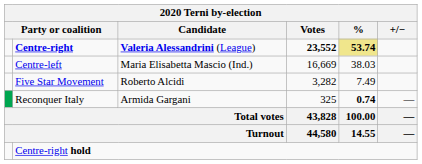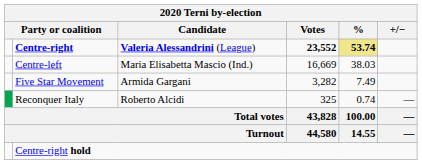(152, 81) Roberto Alcidi -> (156, 81) Armida Gargani
(156, 98) Armida Gargani -> (152, 98) Roberto Alcidi
(366, 98) bold -> (366, 98) normal
